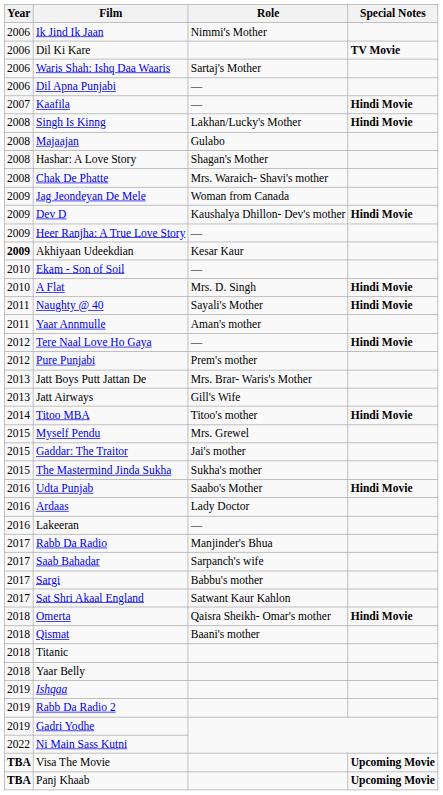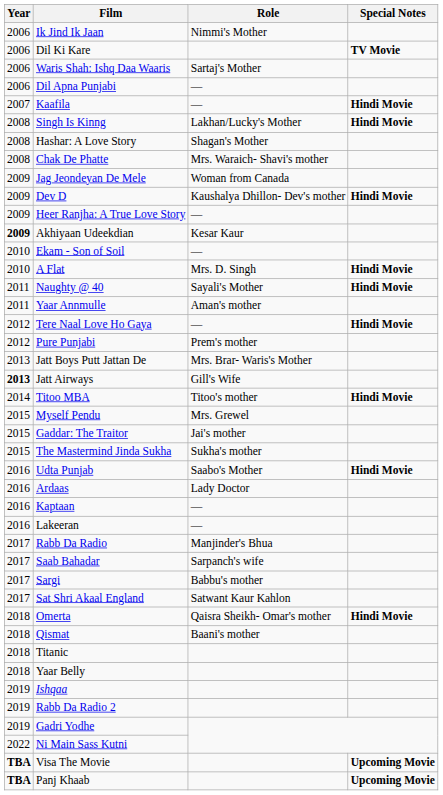- row: (57, 141)
(19, 397) normal -> (19, 379) bold
+ row: (55, 506)
